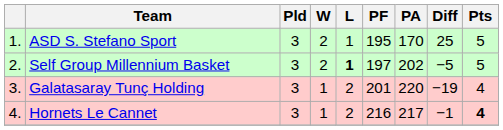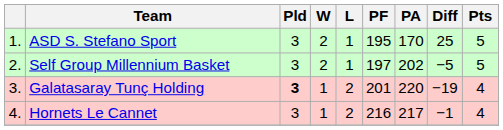(349, 64) bold -> (349, 64) normal
(295, 88) normal -> (295, 88) bold
(480, 112) bold -> (480, 112) normal
